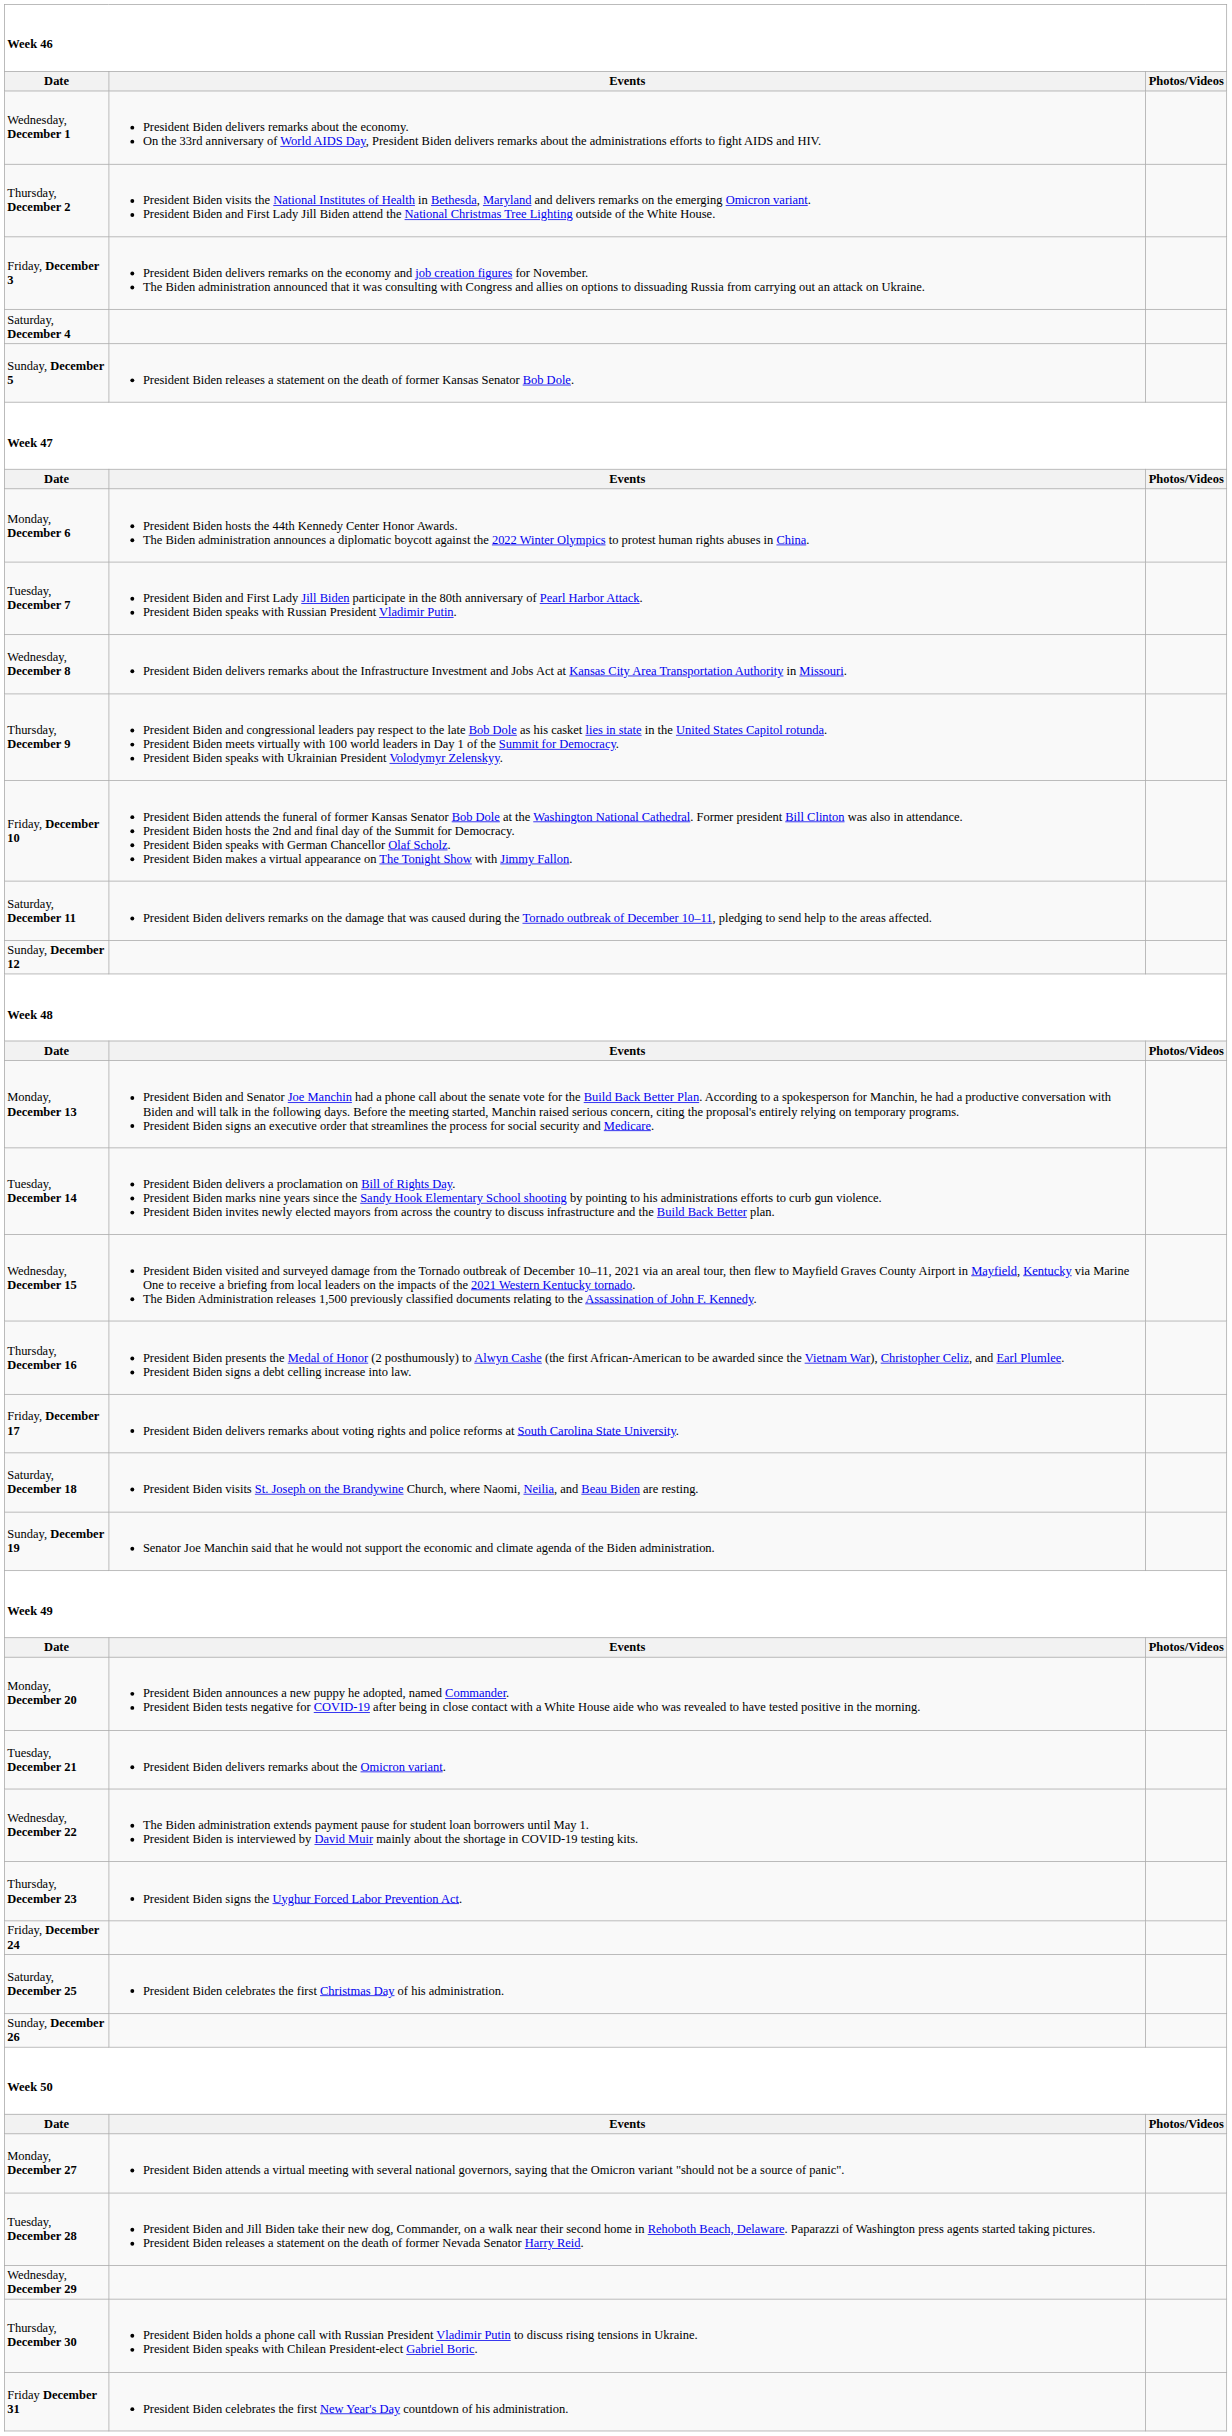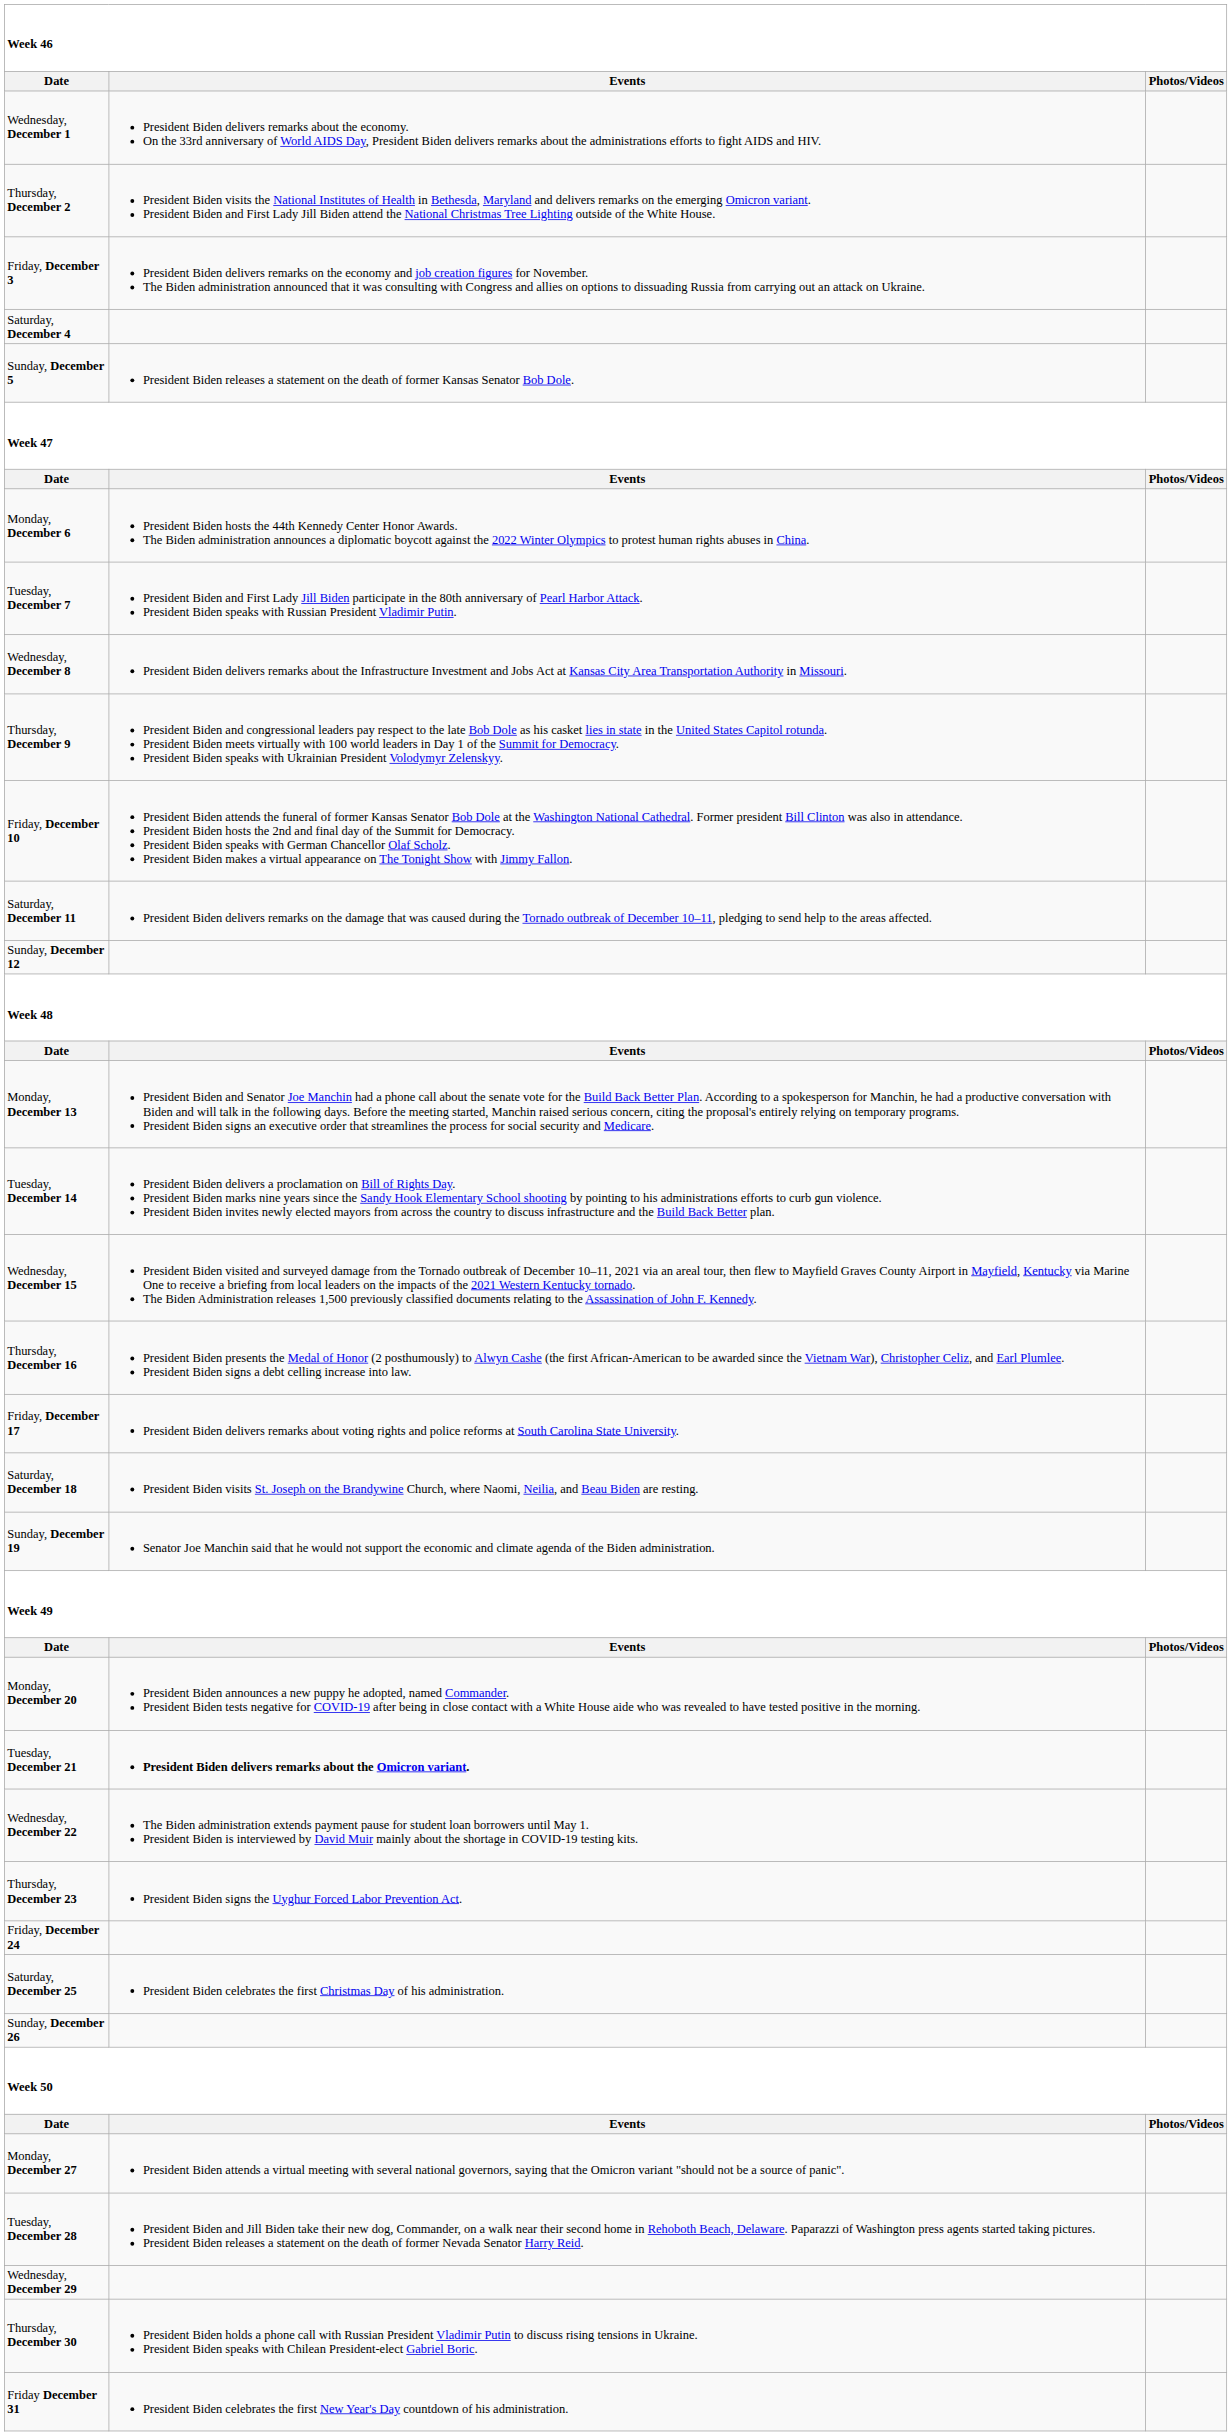(627, 1767) normal -> (627, 1767) bold
